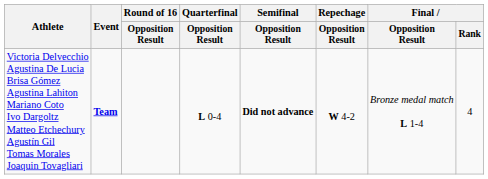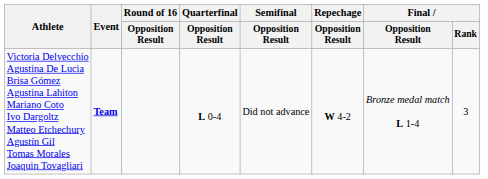(278, 111) bold -> (276, 111) normal
(470, 111) 4 -> (466, 111) 3
